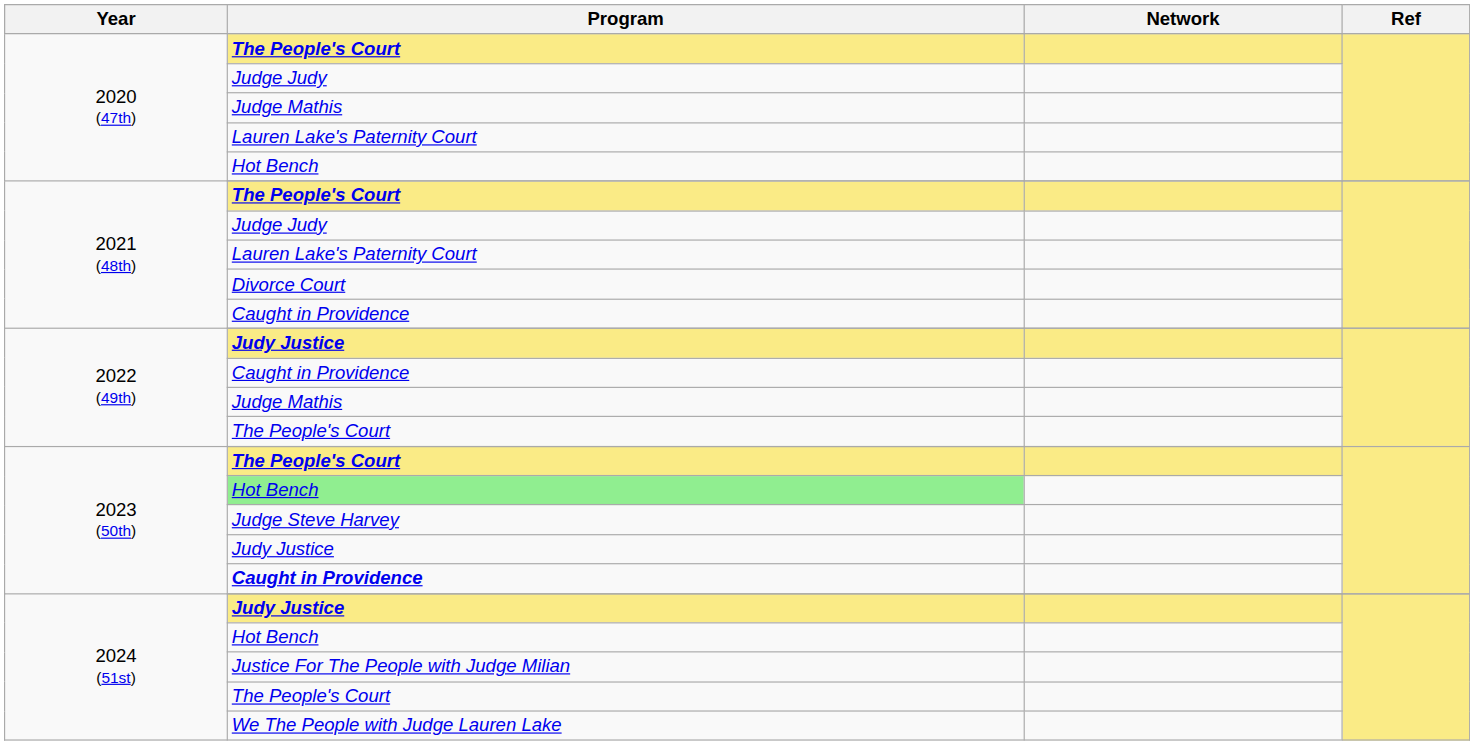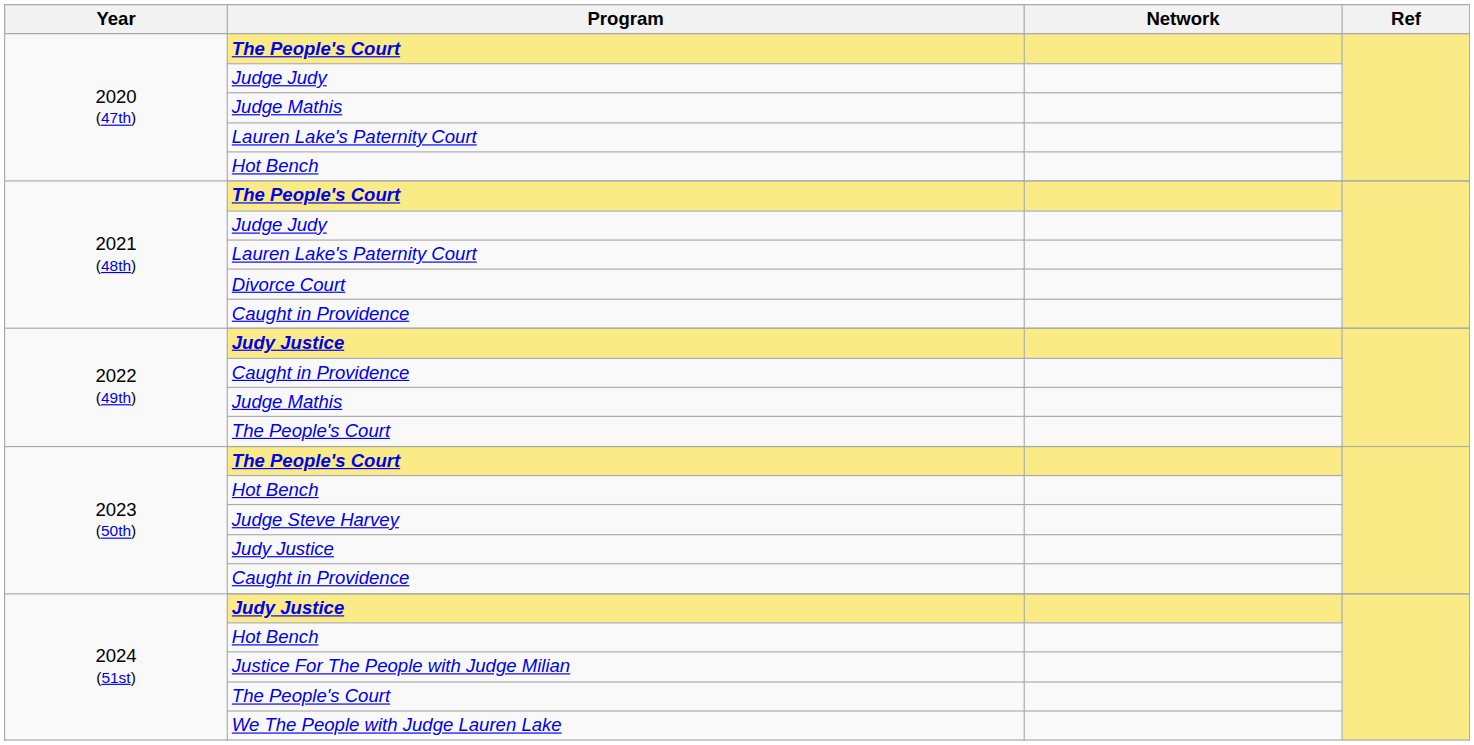(275, 490) lightgreen background -> (275, 490) no background
(327, 578) bold -> (321, 578) normal
